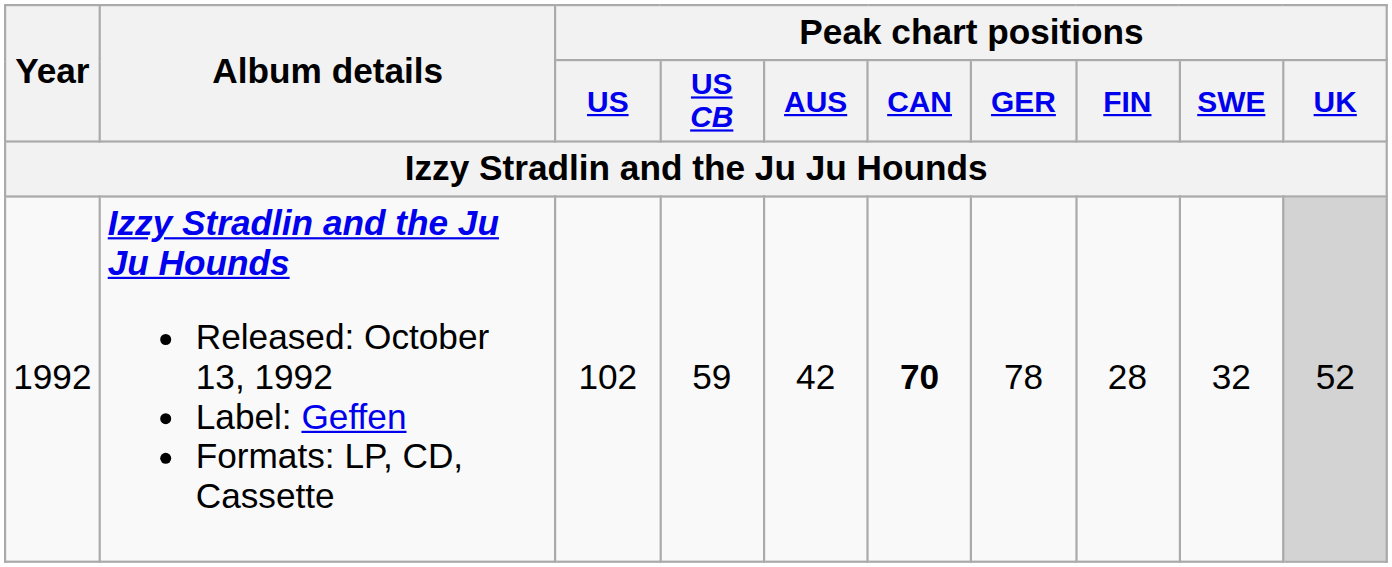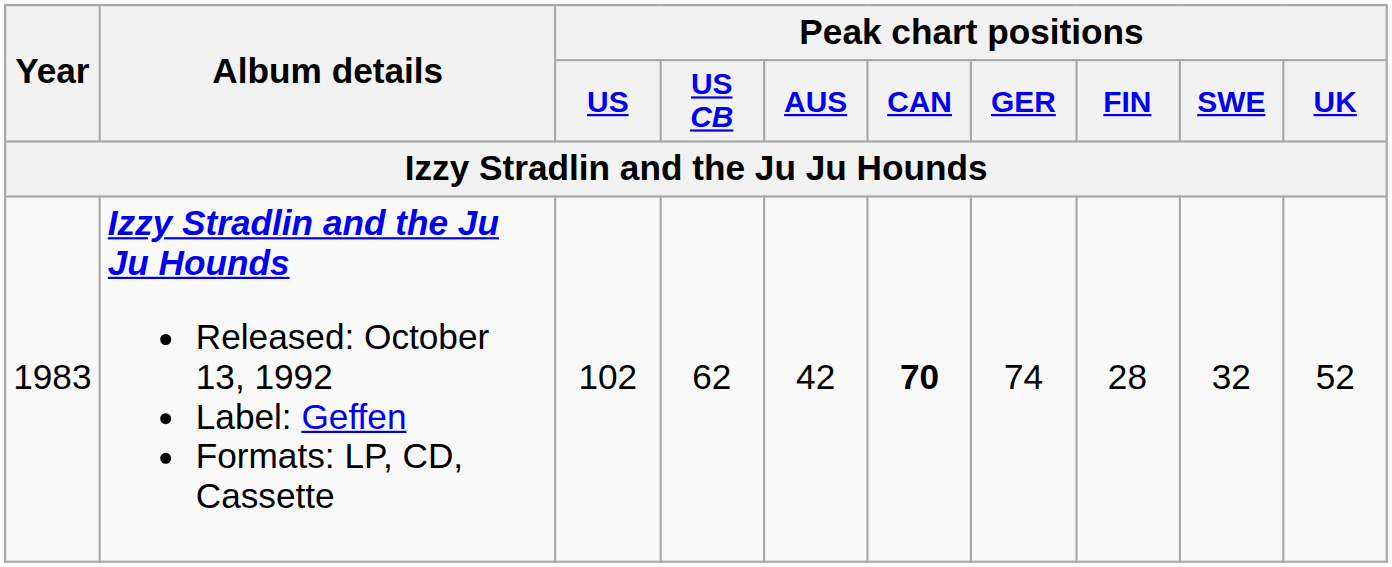(52, 378) 1992 -> (52, 378) 1983
(712, 378) 59 -> (712, 378) 62
(1023, 378) 78 -> (1023, 378) 74
(1335, 378) lightgrey background -> (1335, 378) no background
